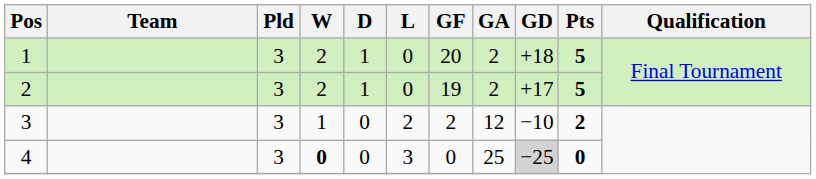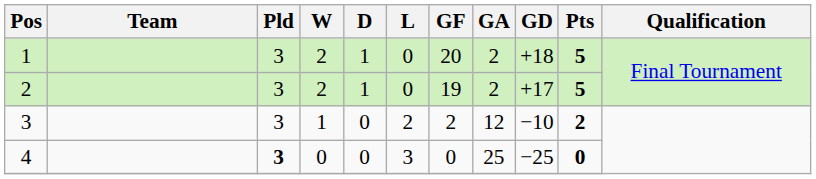(279, 156) normal -> (279, 156) bold
(322, 156) bold -> (322, 156) normal
(537, 156) lightgrey background -> (537, 156) no background
